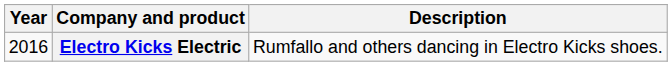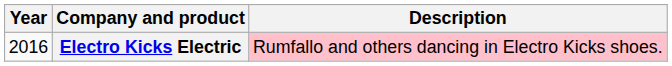(458, 46) no background -> (458, 46) pink background
